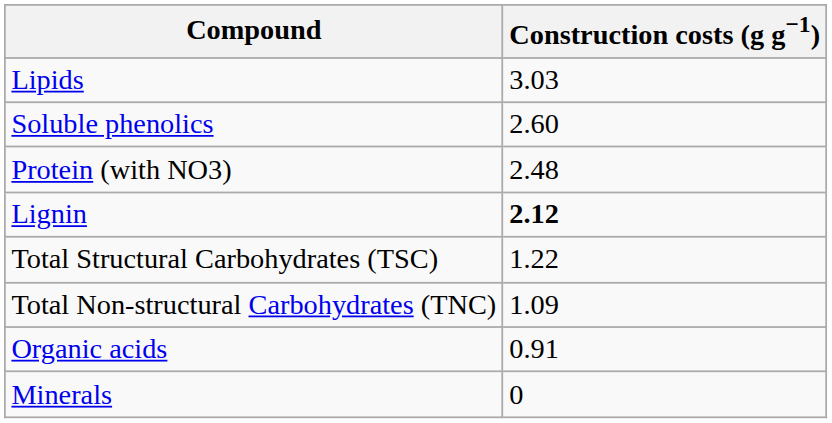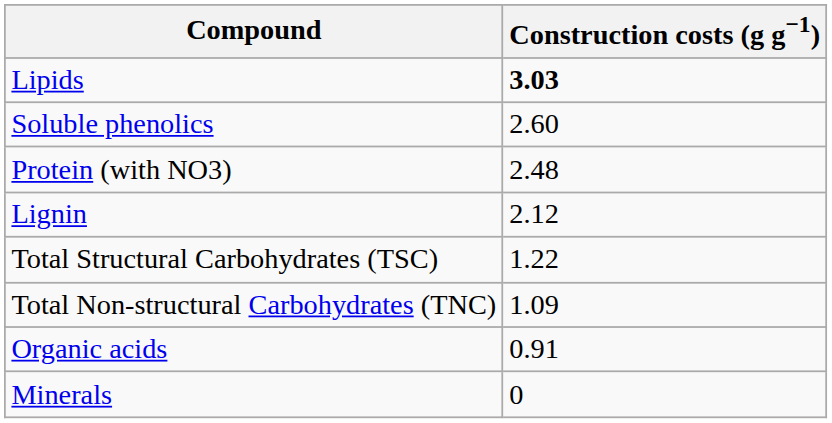(534, 79) normal -> (534, 79) bold
(534, 214) bold -> (534, 214) normal
